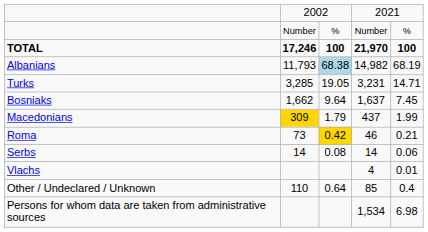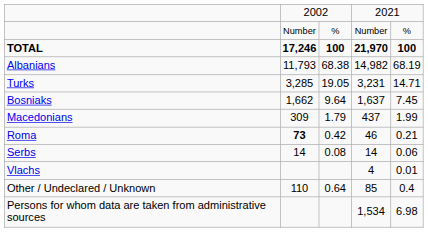(335, 65) lightblue background -> (335, 65) no background
(299, 118) gold background -> (299, 118) no background
(299, 135) normal -> (299, 135) bold
(335, 135) gold background -> (335, 135) no background
